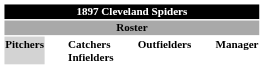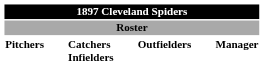(25, 44) lightgrey background -> (25, 44) no background
